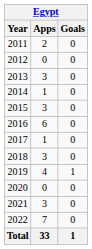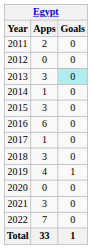(73, 76) no background -> (73, 76) paleturquoise background
